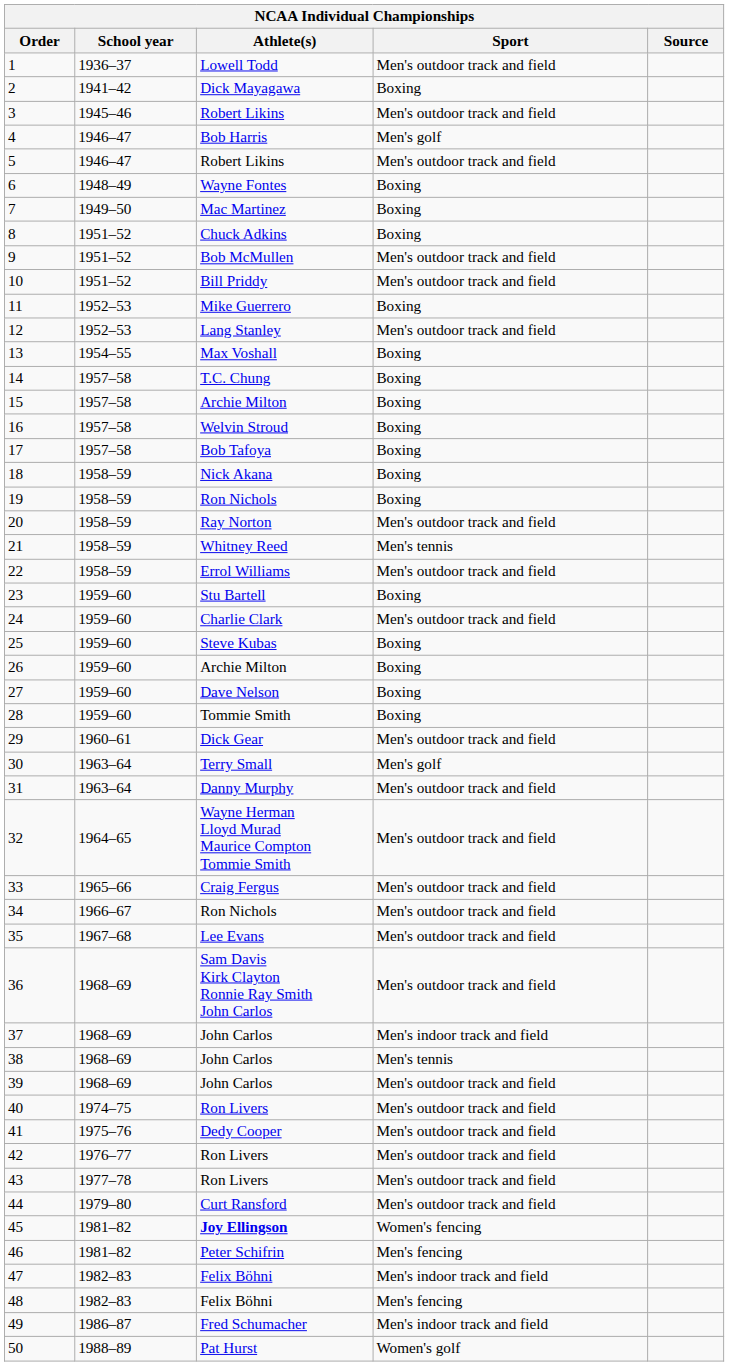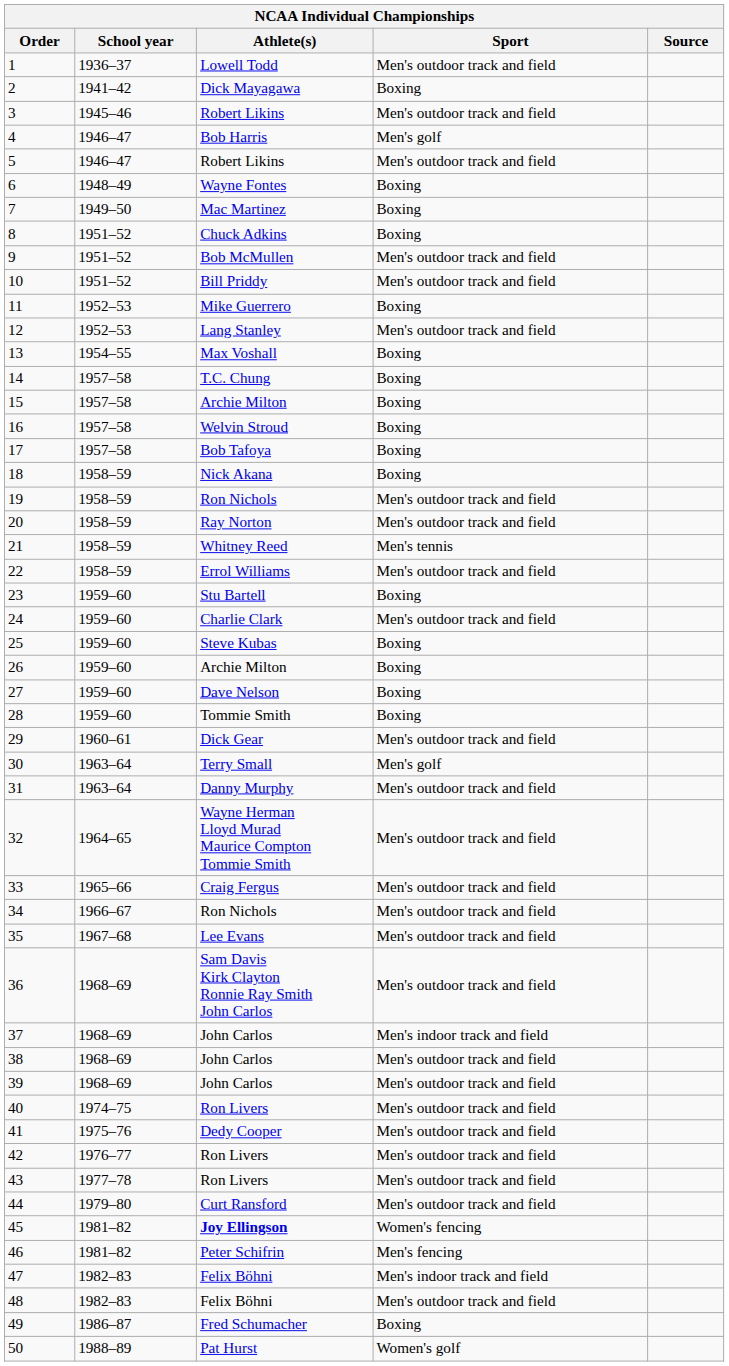(399, 498) Boxing -> (466, 498) Men's outdoor track and field
(415, 1059) Men's tennis -> (466, 1059) Men's outdoor track and field
(419, 1300) Men's fencing -> (466, 1300) Men's outdoor track and field
(462, 1324) Men's indoor track and field -> (399, 1324) Boxing
